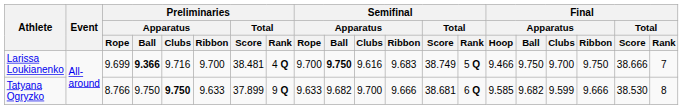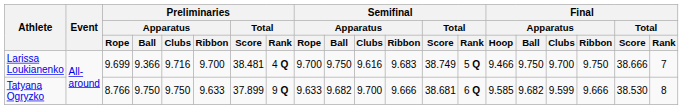(147, 64) bold -> (147, 64) normal
(339, 64) bold -> (339, 64) normal
(178, 91) bold -> (178, 91) normal
